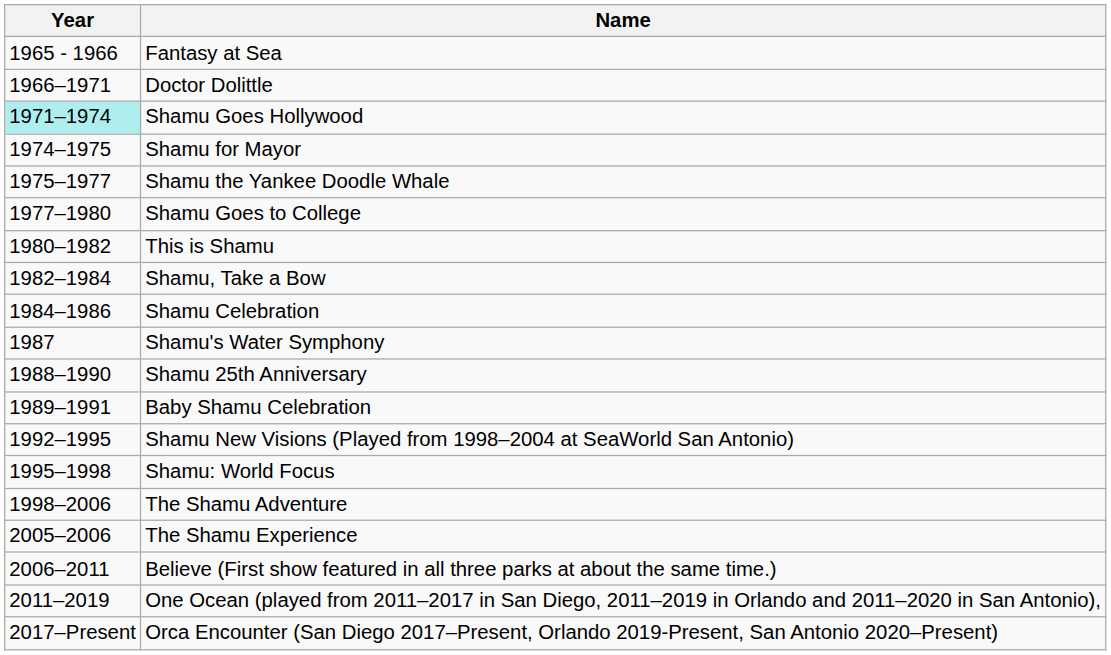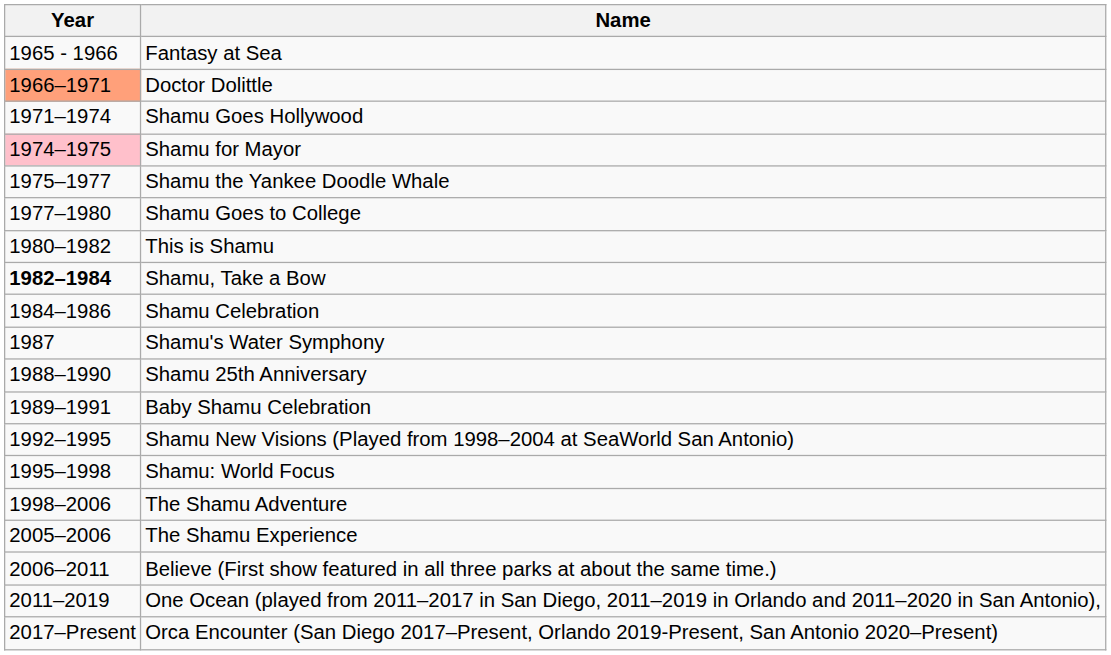(60, 85) no background -> (60, 85) lightsalmon background
(60, 117) paleturquoise background -> (60, 117) no background
(60, 149) no background -> (60, 149) pink background
(60, 278) normal -> (60, 278) bold
